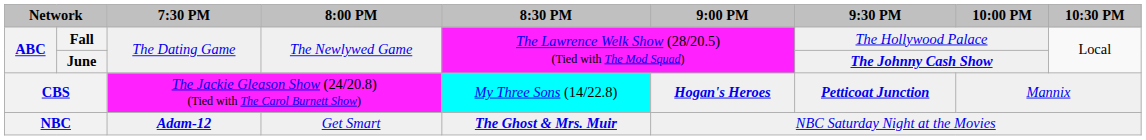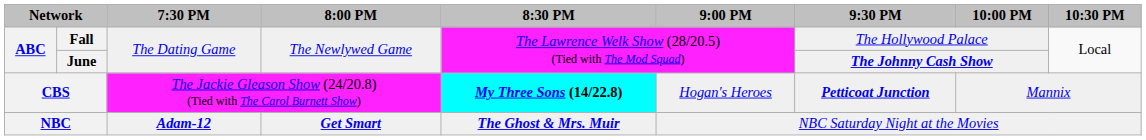(546, 92) normal -> (549, 92) bold
(723, 92) bold -> (726, 92) normal
(351, 123) normal -> (351, 123) bold
